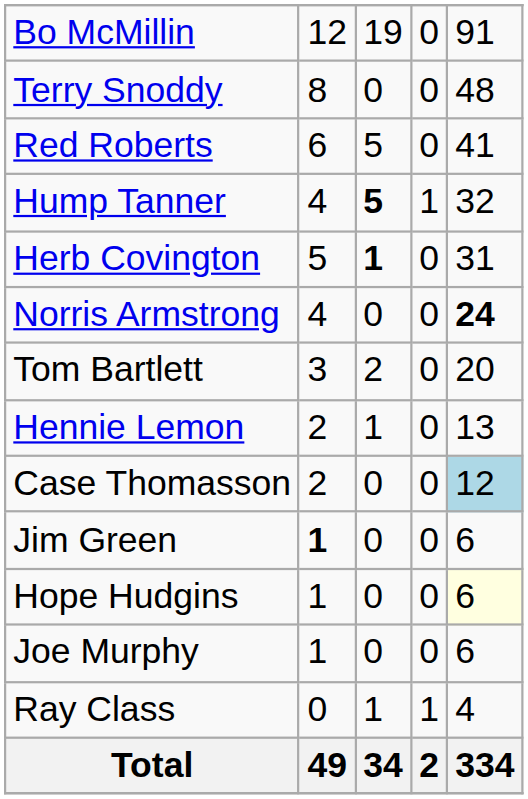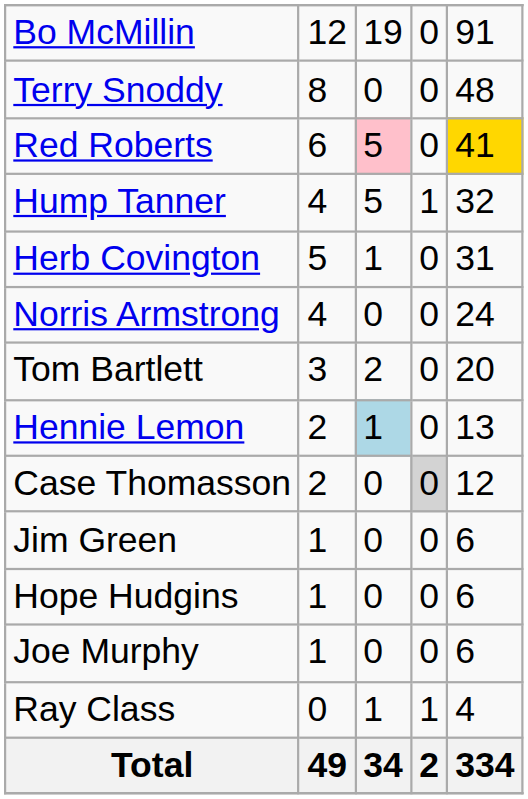(373, 145) no background -> (373, 145) pink background
(475, 145) no background -> (475, 145) gold background
(373, 201) bold -> (373, 201) normal
(373, 257) bold -> (373, 257) normal
(475, 314) bold -> (475, 314) normal
(373, 426) no background -> (373, 426) lightblue background
(429, 483) no background -> (429, 483) lightgrey background
(475, 483) lightblue background -> (475, 483) no background
(317, 539) bold -> (317, 539) normal
(465, 595) lightyellow background -> (465, 595) no background
